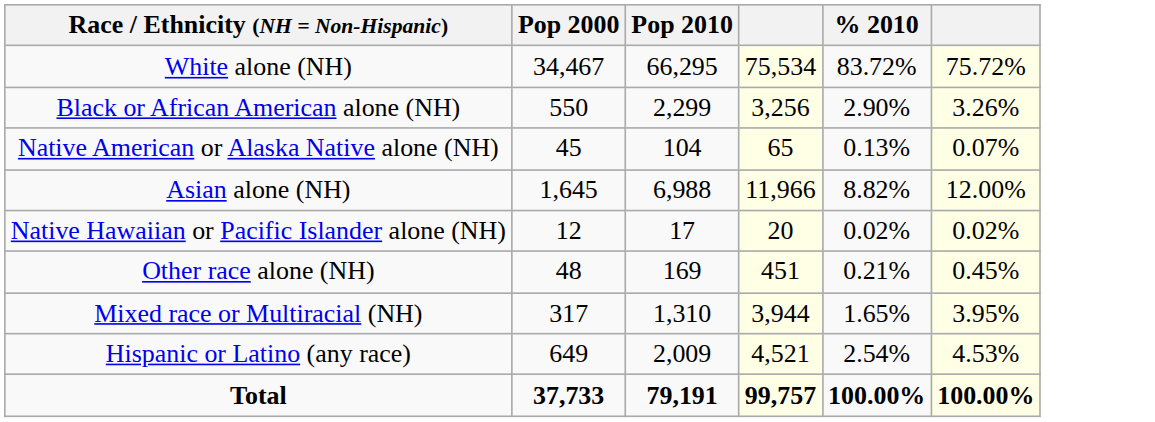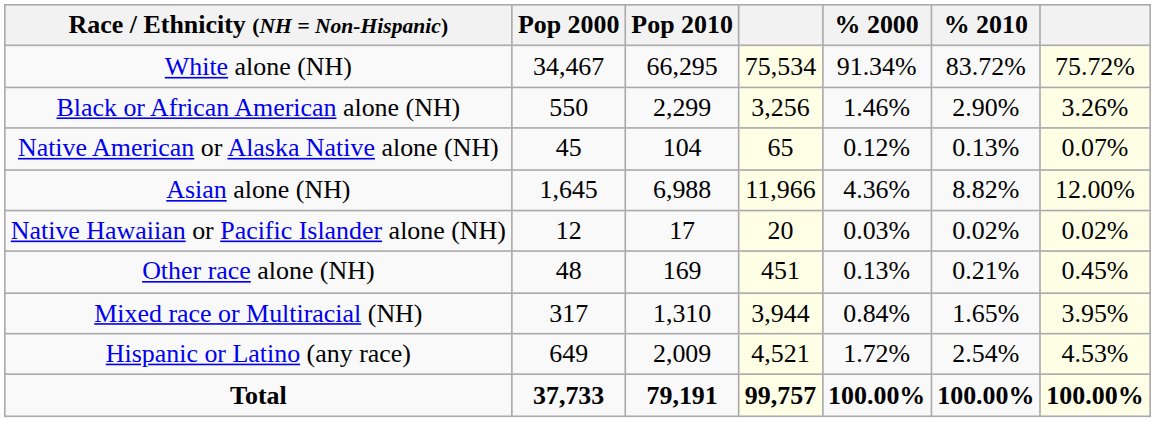+ column: (877, 25)
